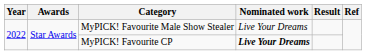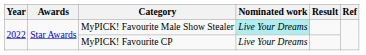(273, 27) no background -> (273, 27) paleturquoise background
(274, 42) bold -> (273, 42) normal
